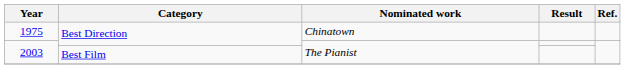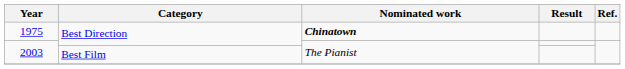(330, 31) normal -> (331, 31) bold
